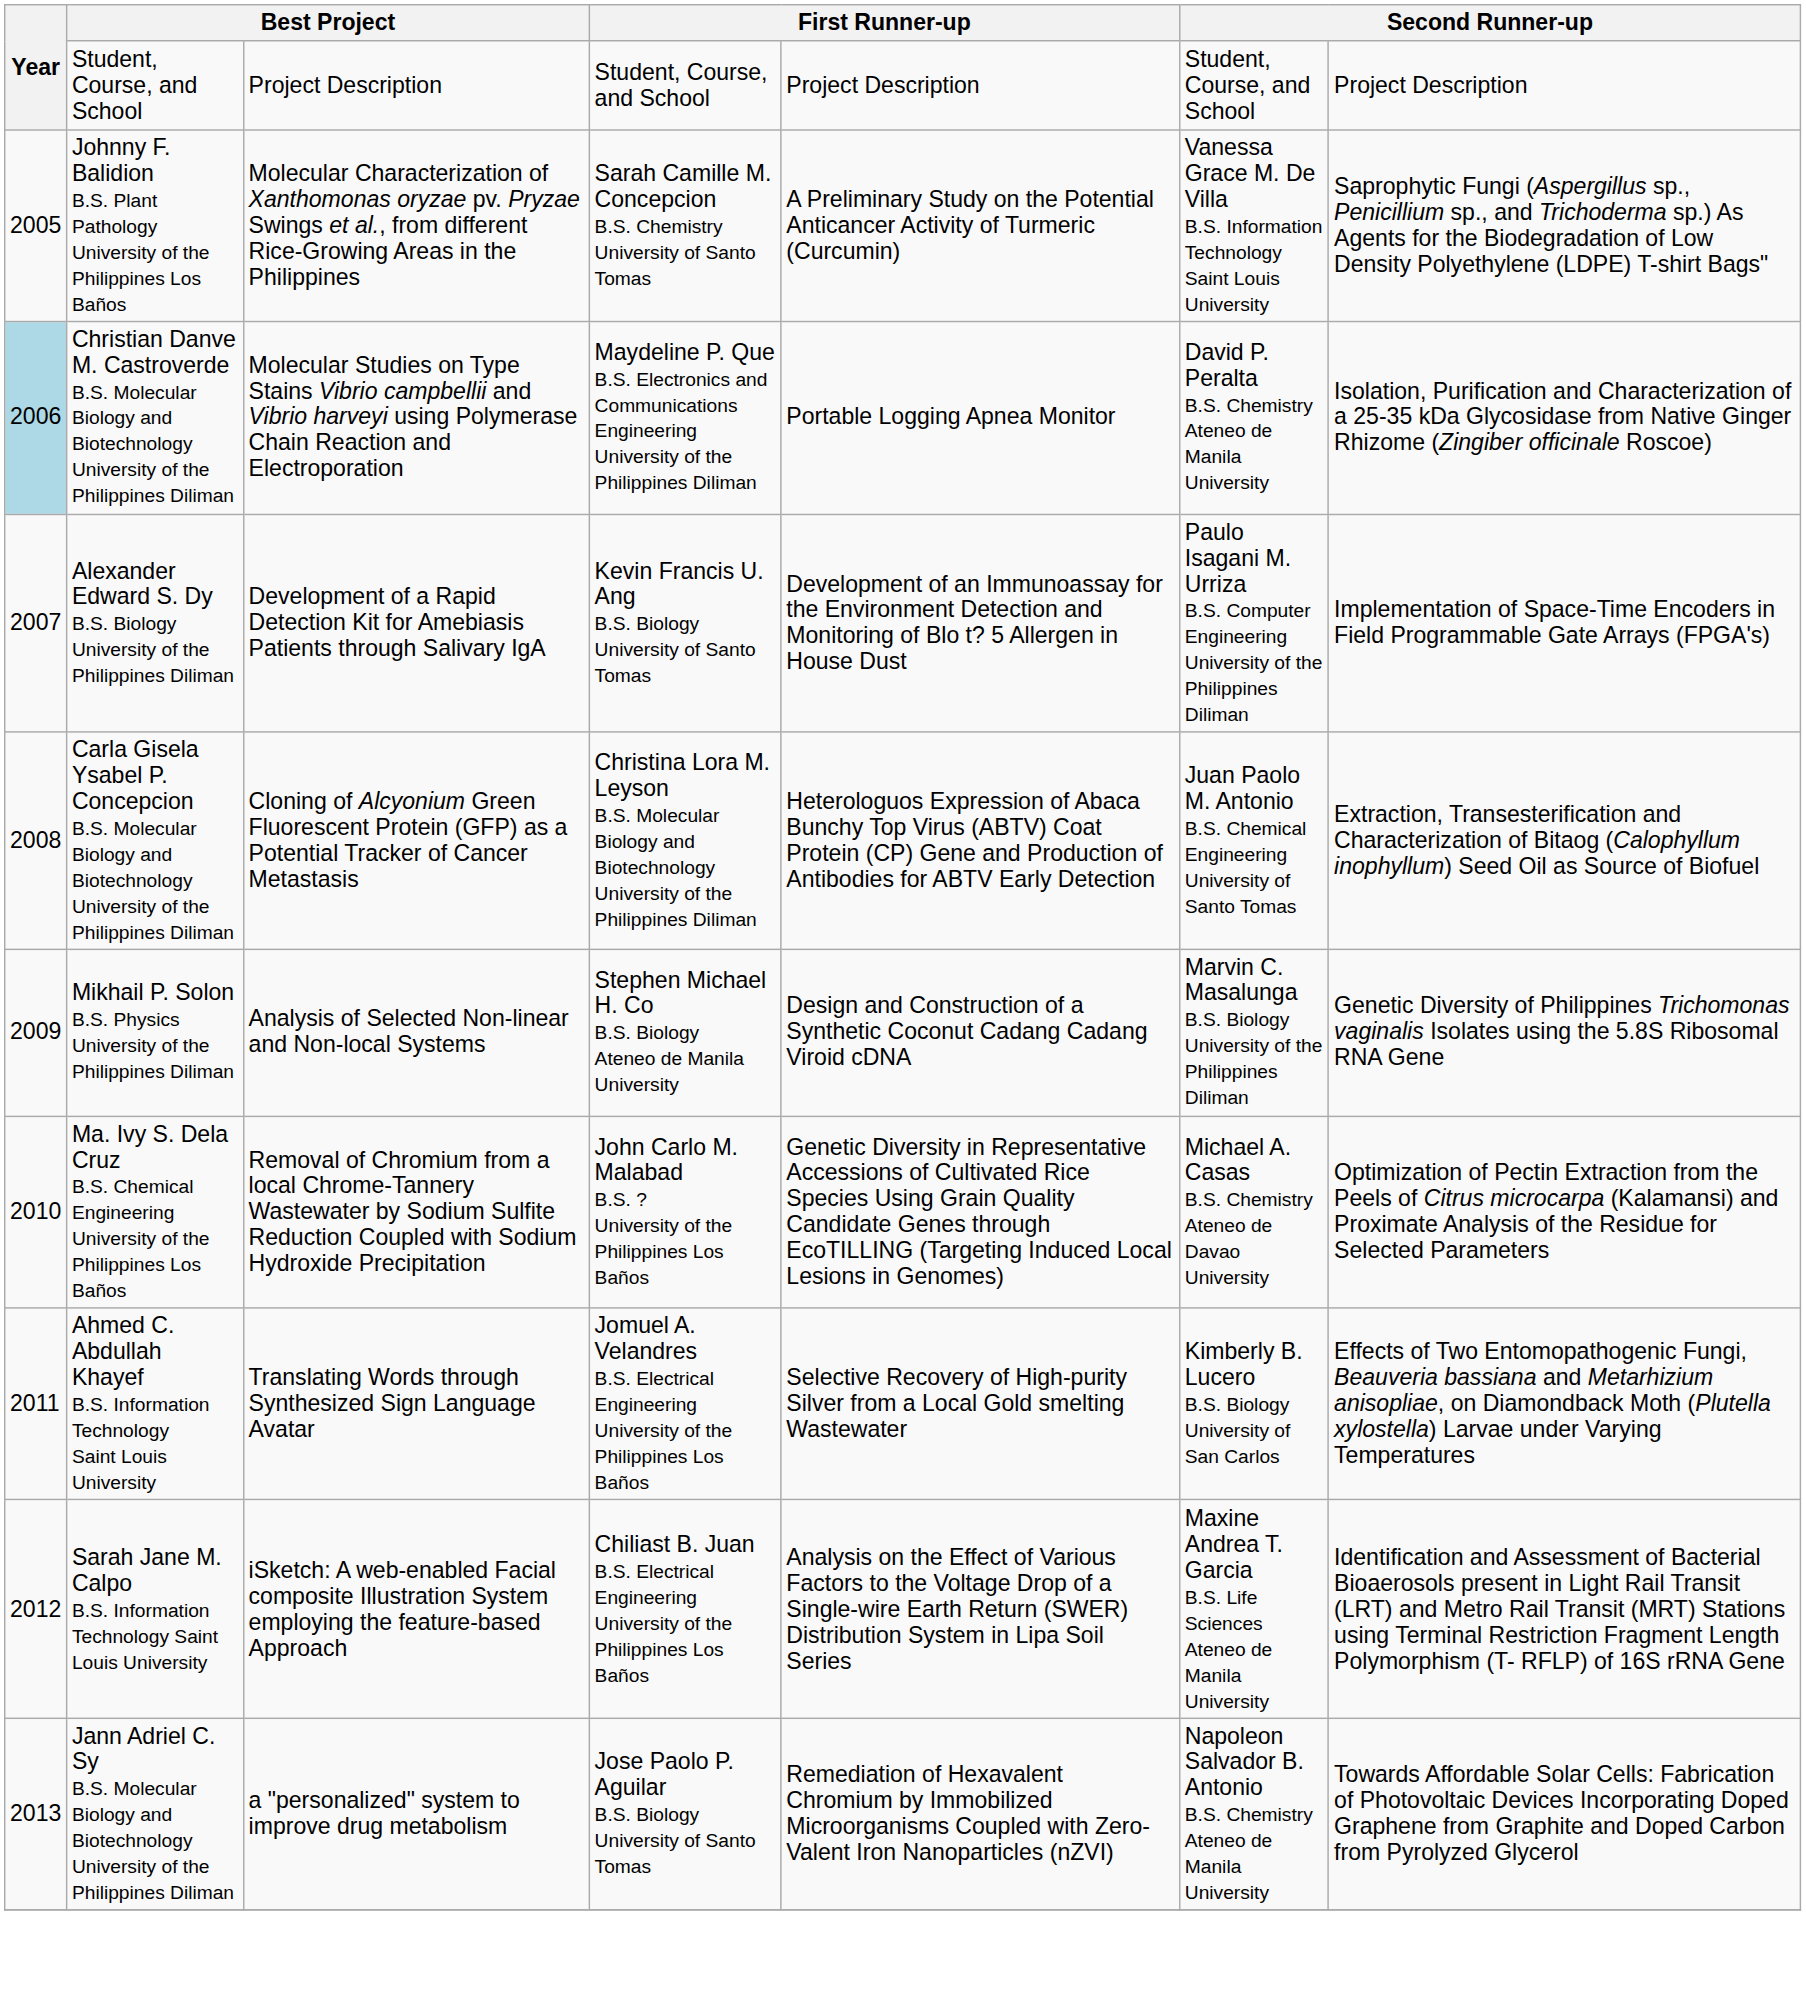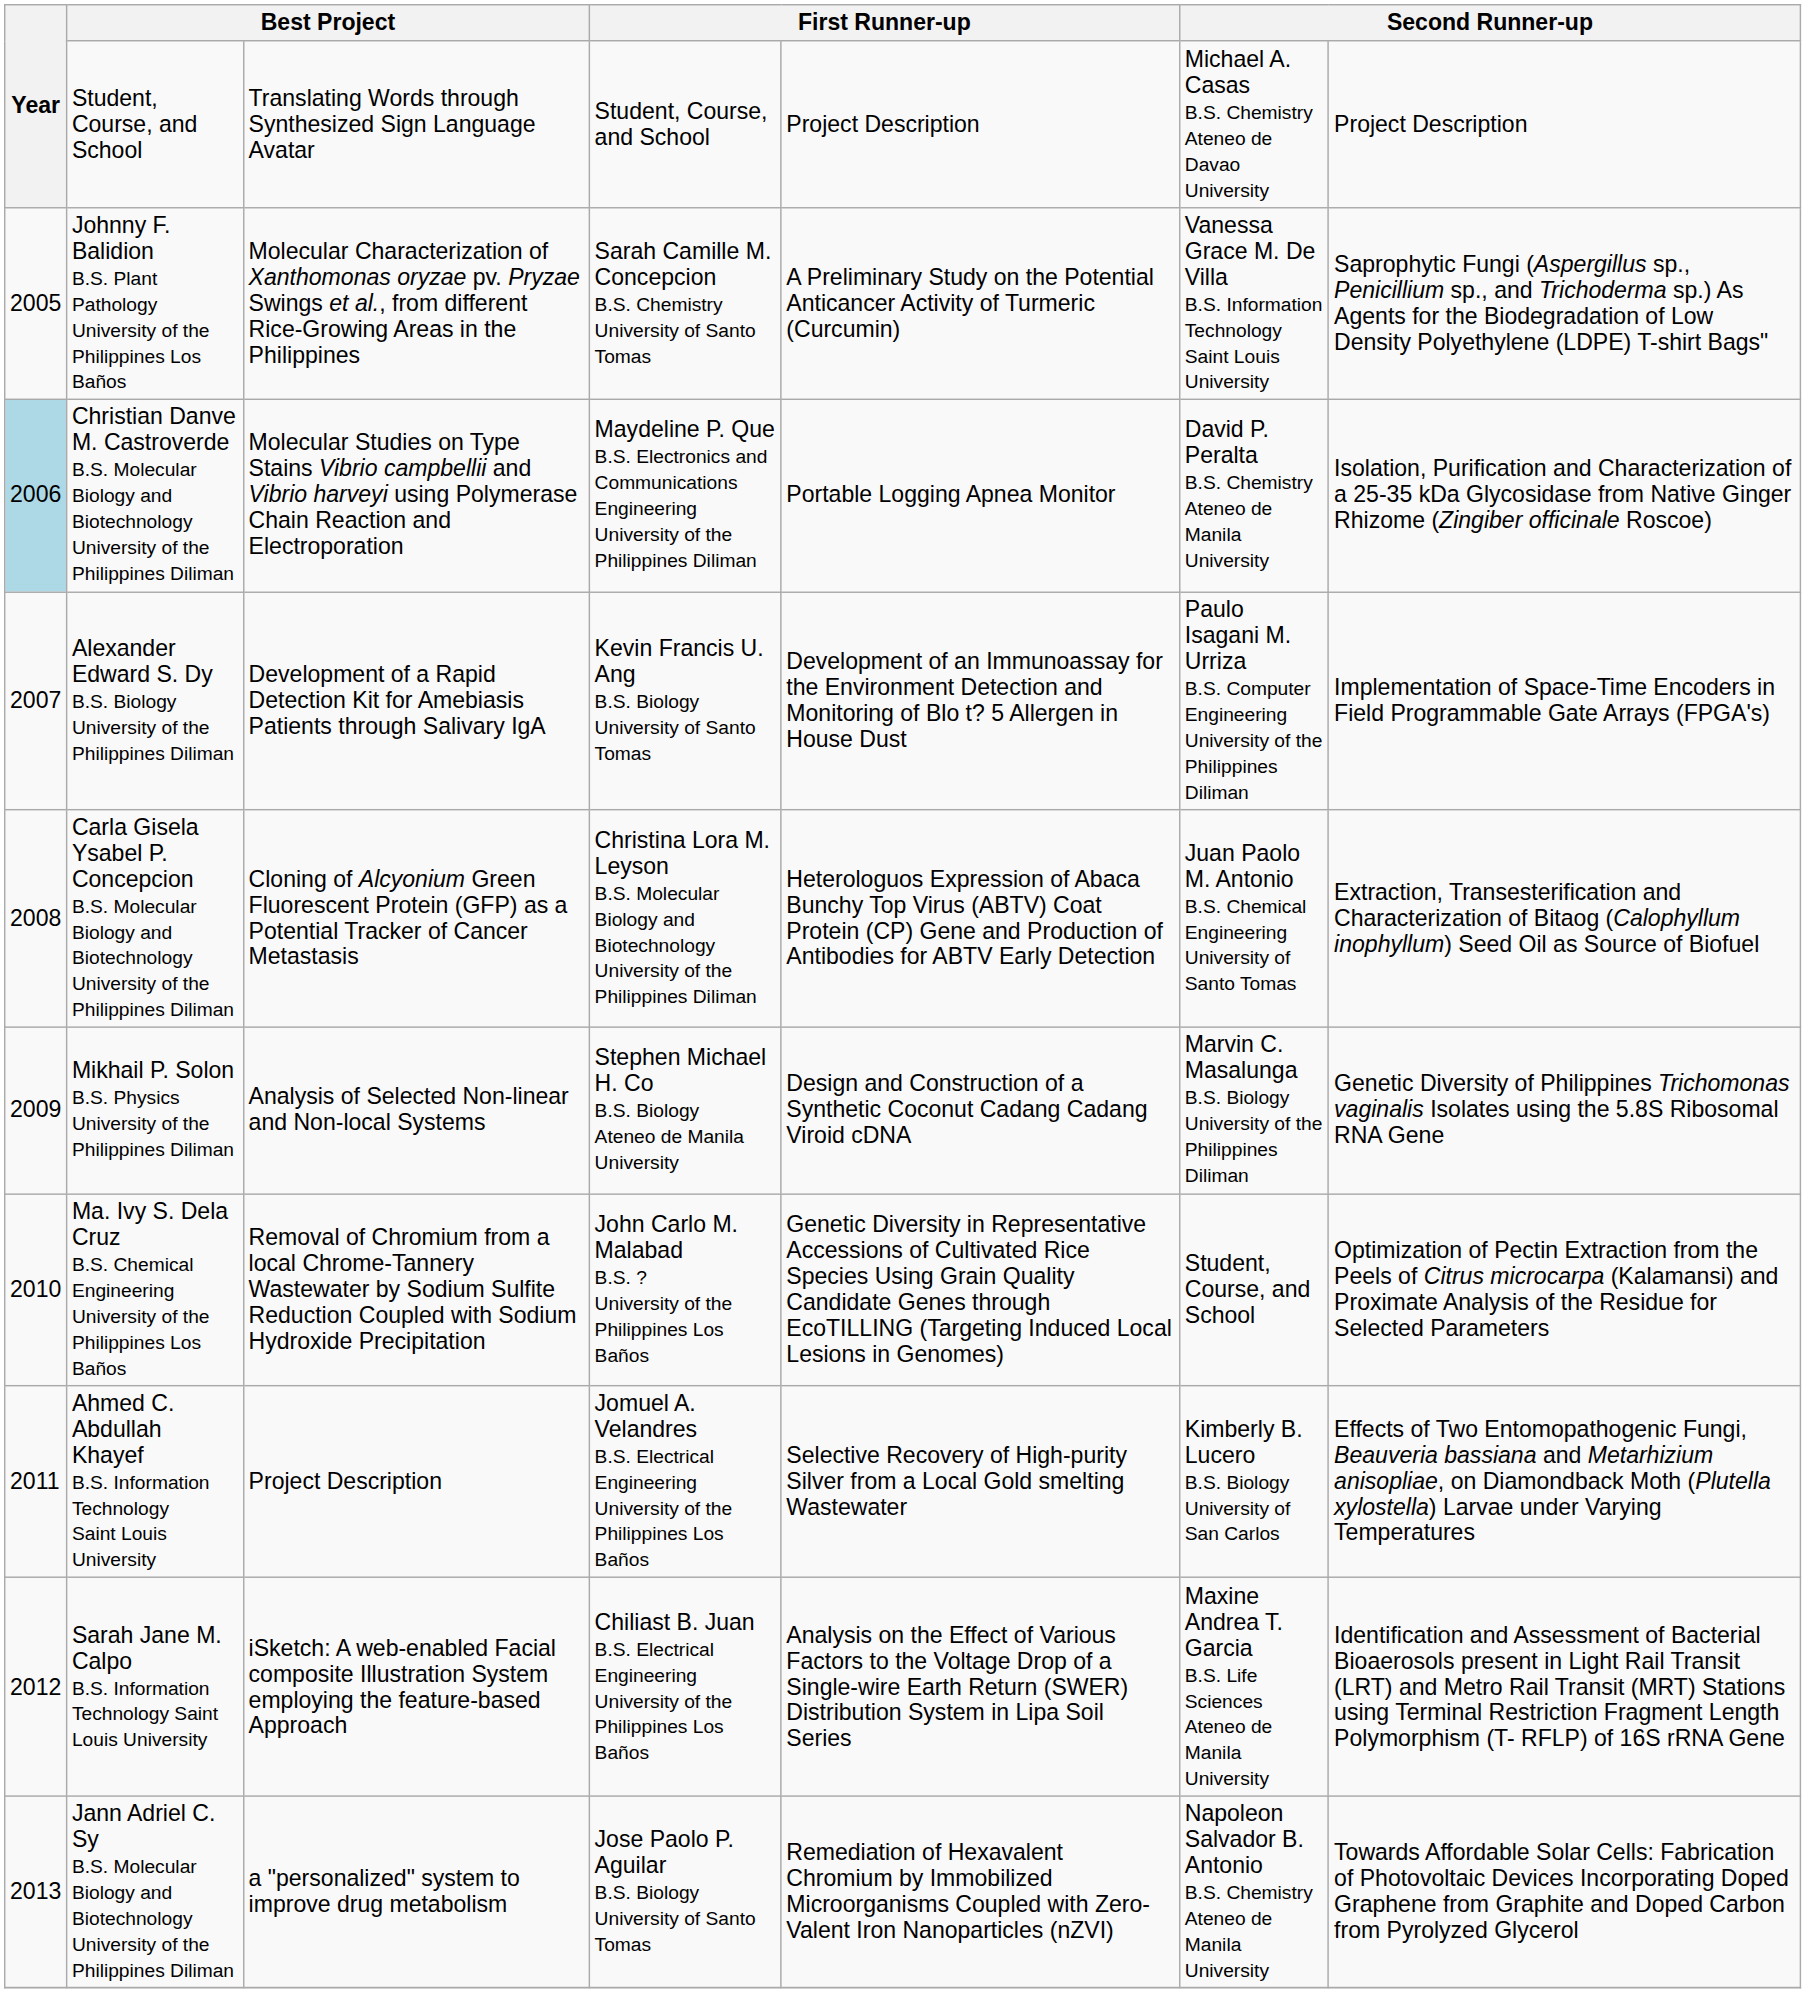(345, 85) Project Description -> (392, 124) Translating Words through Synthesized Sign Language Avatar
(1248, 85) Student, Course, and School -> (1249, 124) Michael A. Casas B.S. Chemistry Ateneo de Davao University
(1249, 1211) Michael A. Casas B.S. Chemistry Ateneo de Davao University -> (1248, 1289) Student, Course, and School
(392, 1403) Translating Words through Synthesized Sign Language Avatar -> (345, 1481) Project Description
